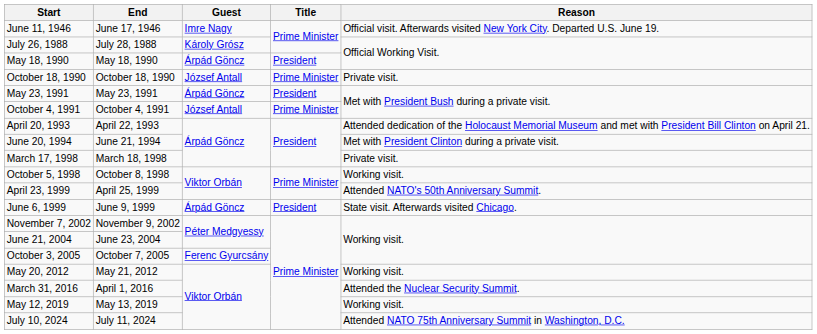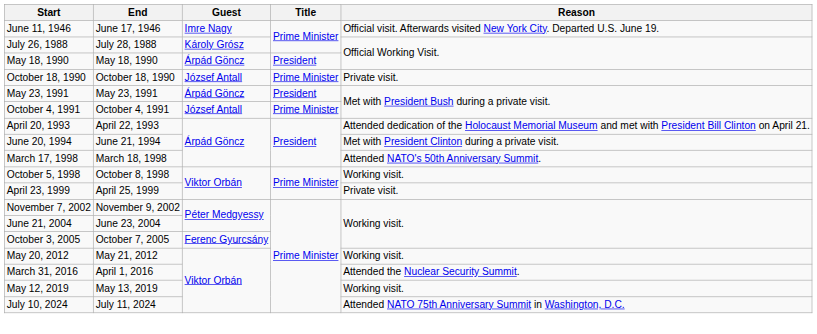(371, 158) Private visit. -> (442, 158) Attended NATO's 50th Anniversary Summit.
(442, 191) Attended NATO's 50th Anniversary Summit. -> (371, 191) Private visit.
- row: (36, 207)
